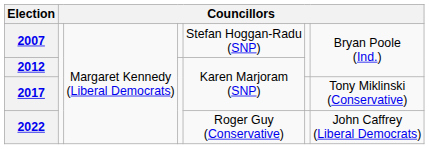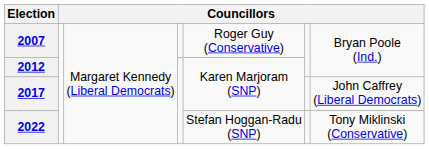(244, 40) Stefan Hoggan-Radu (SNP) -> (244, 40) Roger Guy (Conservative)
(367, 93) Tony Miklinski (Conservative) -> (367, 93) John Caffrey (Liberal Democrats)
(244, 127) Roger Guy (Conservative) -> (244, 127) Stefan Hoggan-Radu (SNP)
(367, 127) John Caffrey (Liberal Democrats) -> (367, 127) Tony Miklinski (Conservative)
